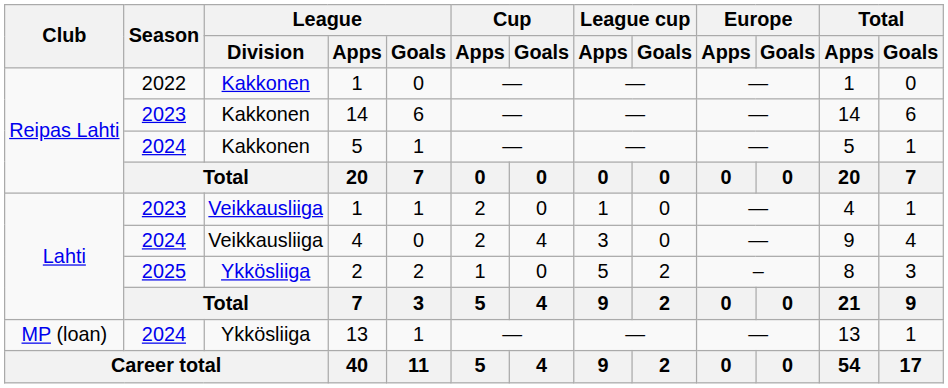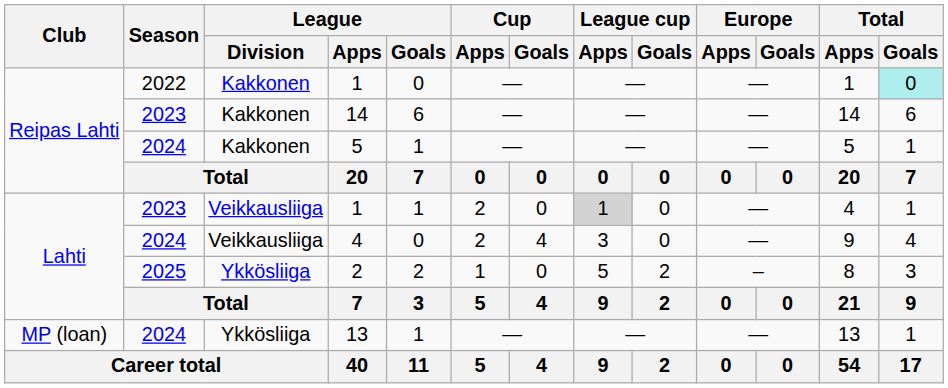(911, 83) no background -> (911, 83) paleturquoise background
(603, 209) no background -> (603, 209) lightgrey background
